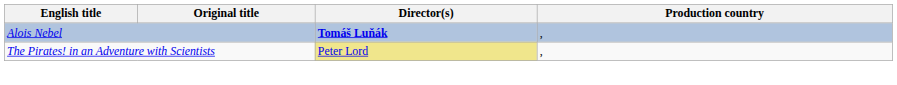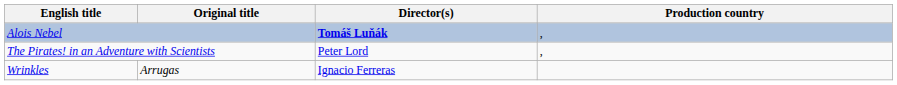(343, 51) khaki background -> (343, 51) no background
+ row: (28, 70)
